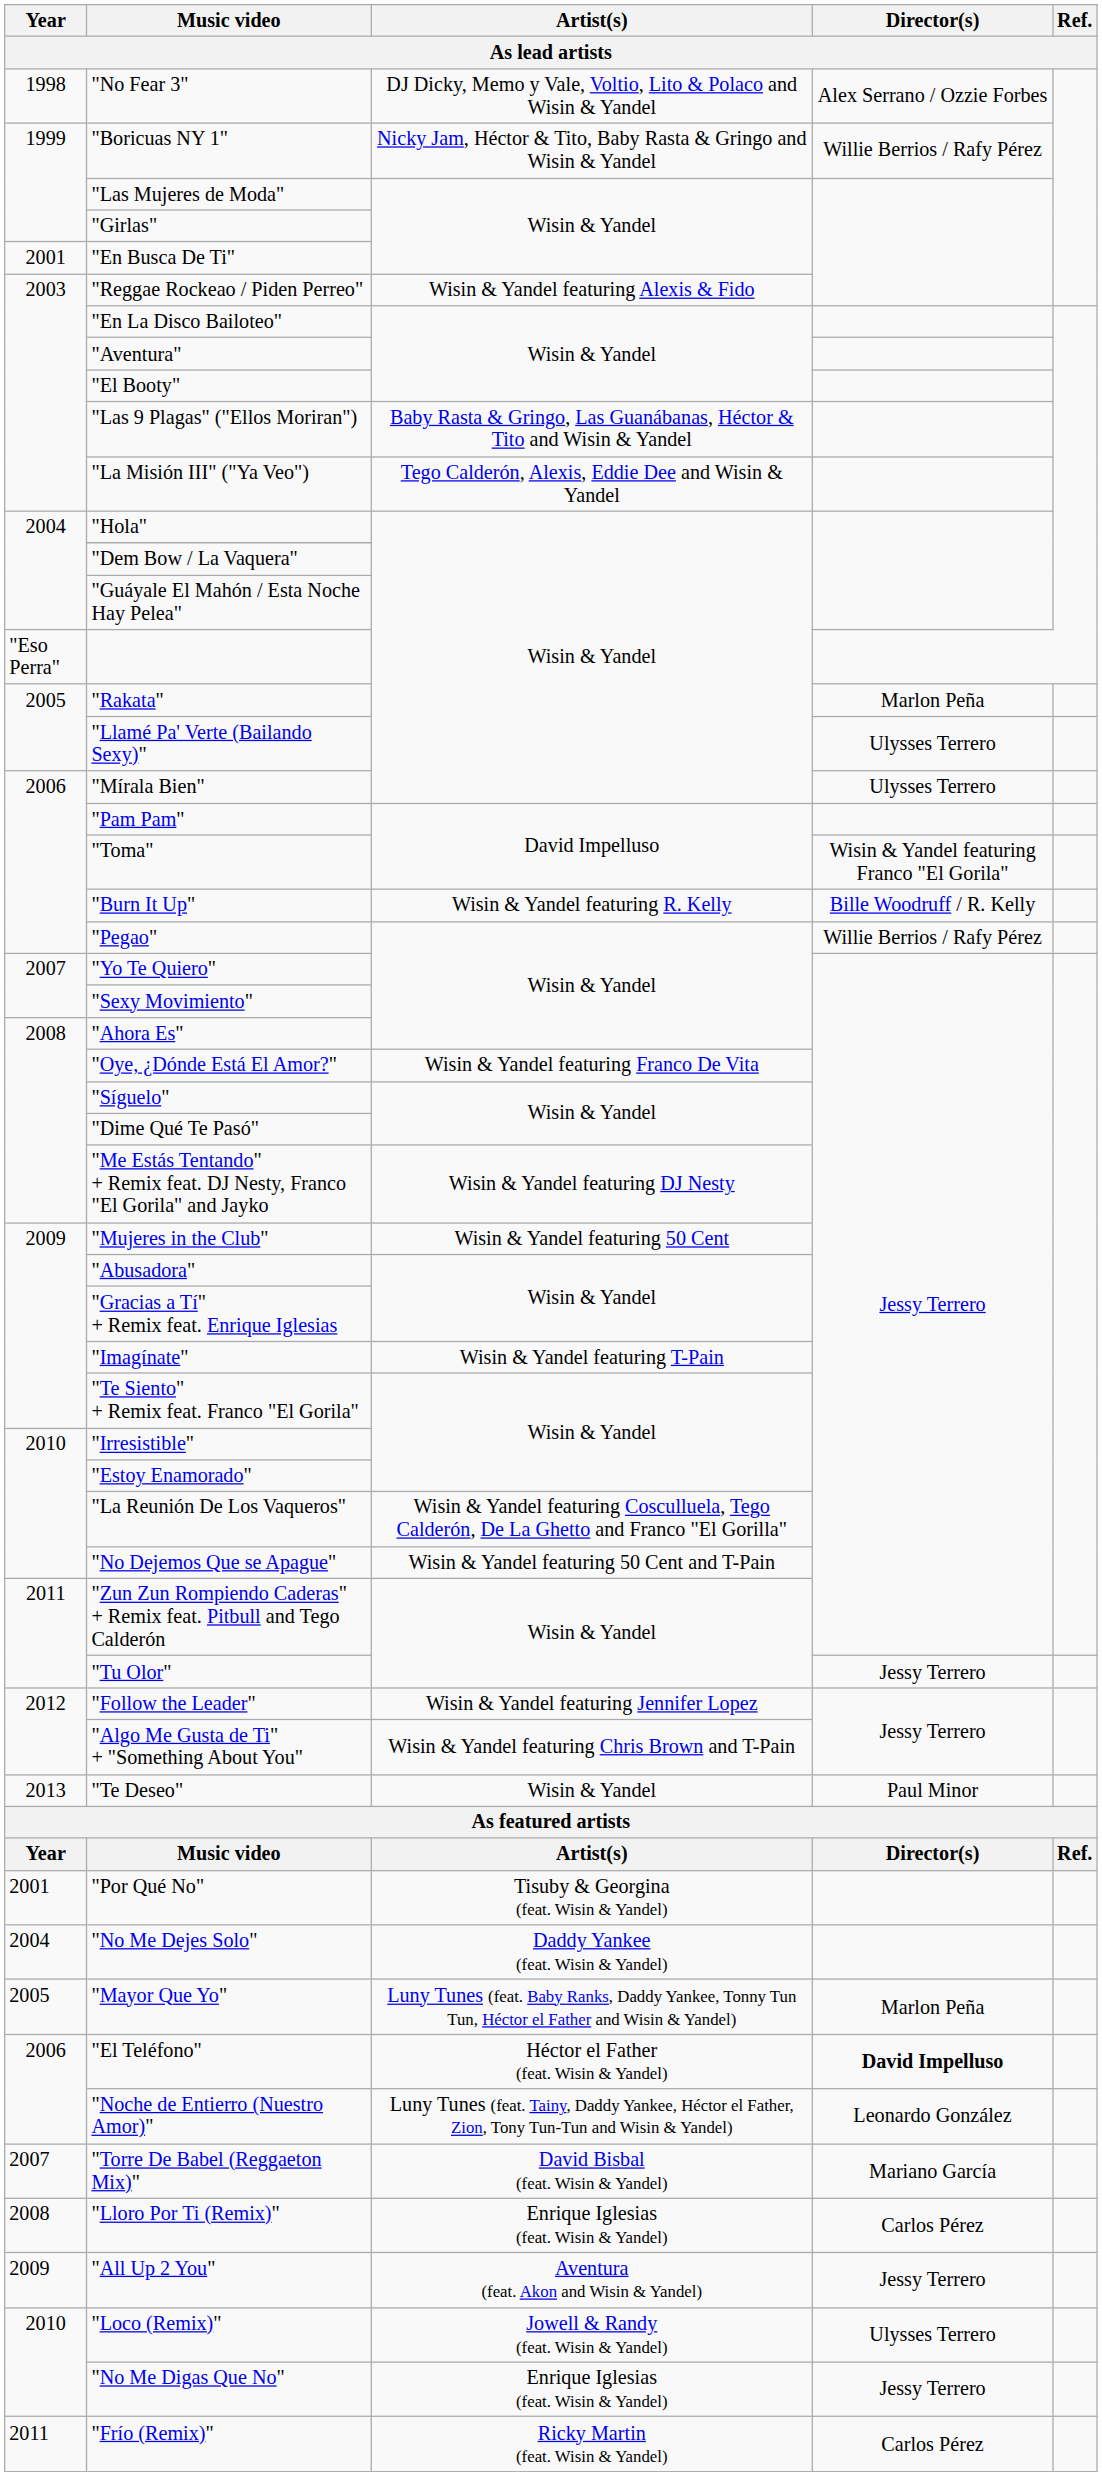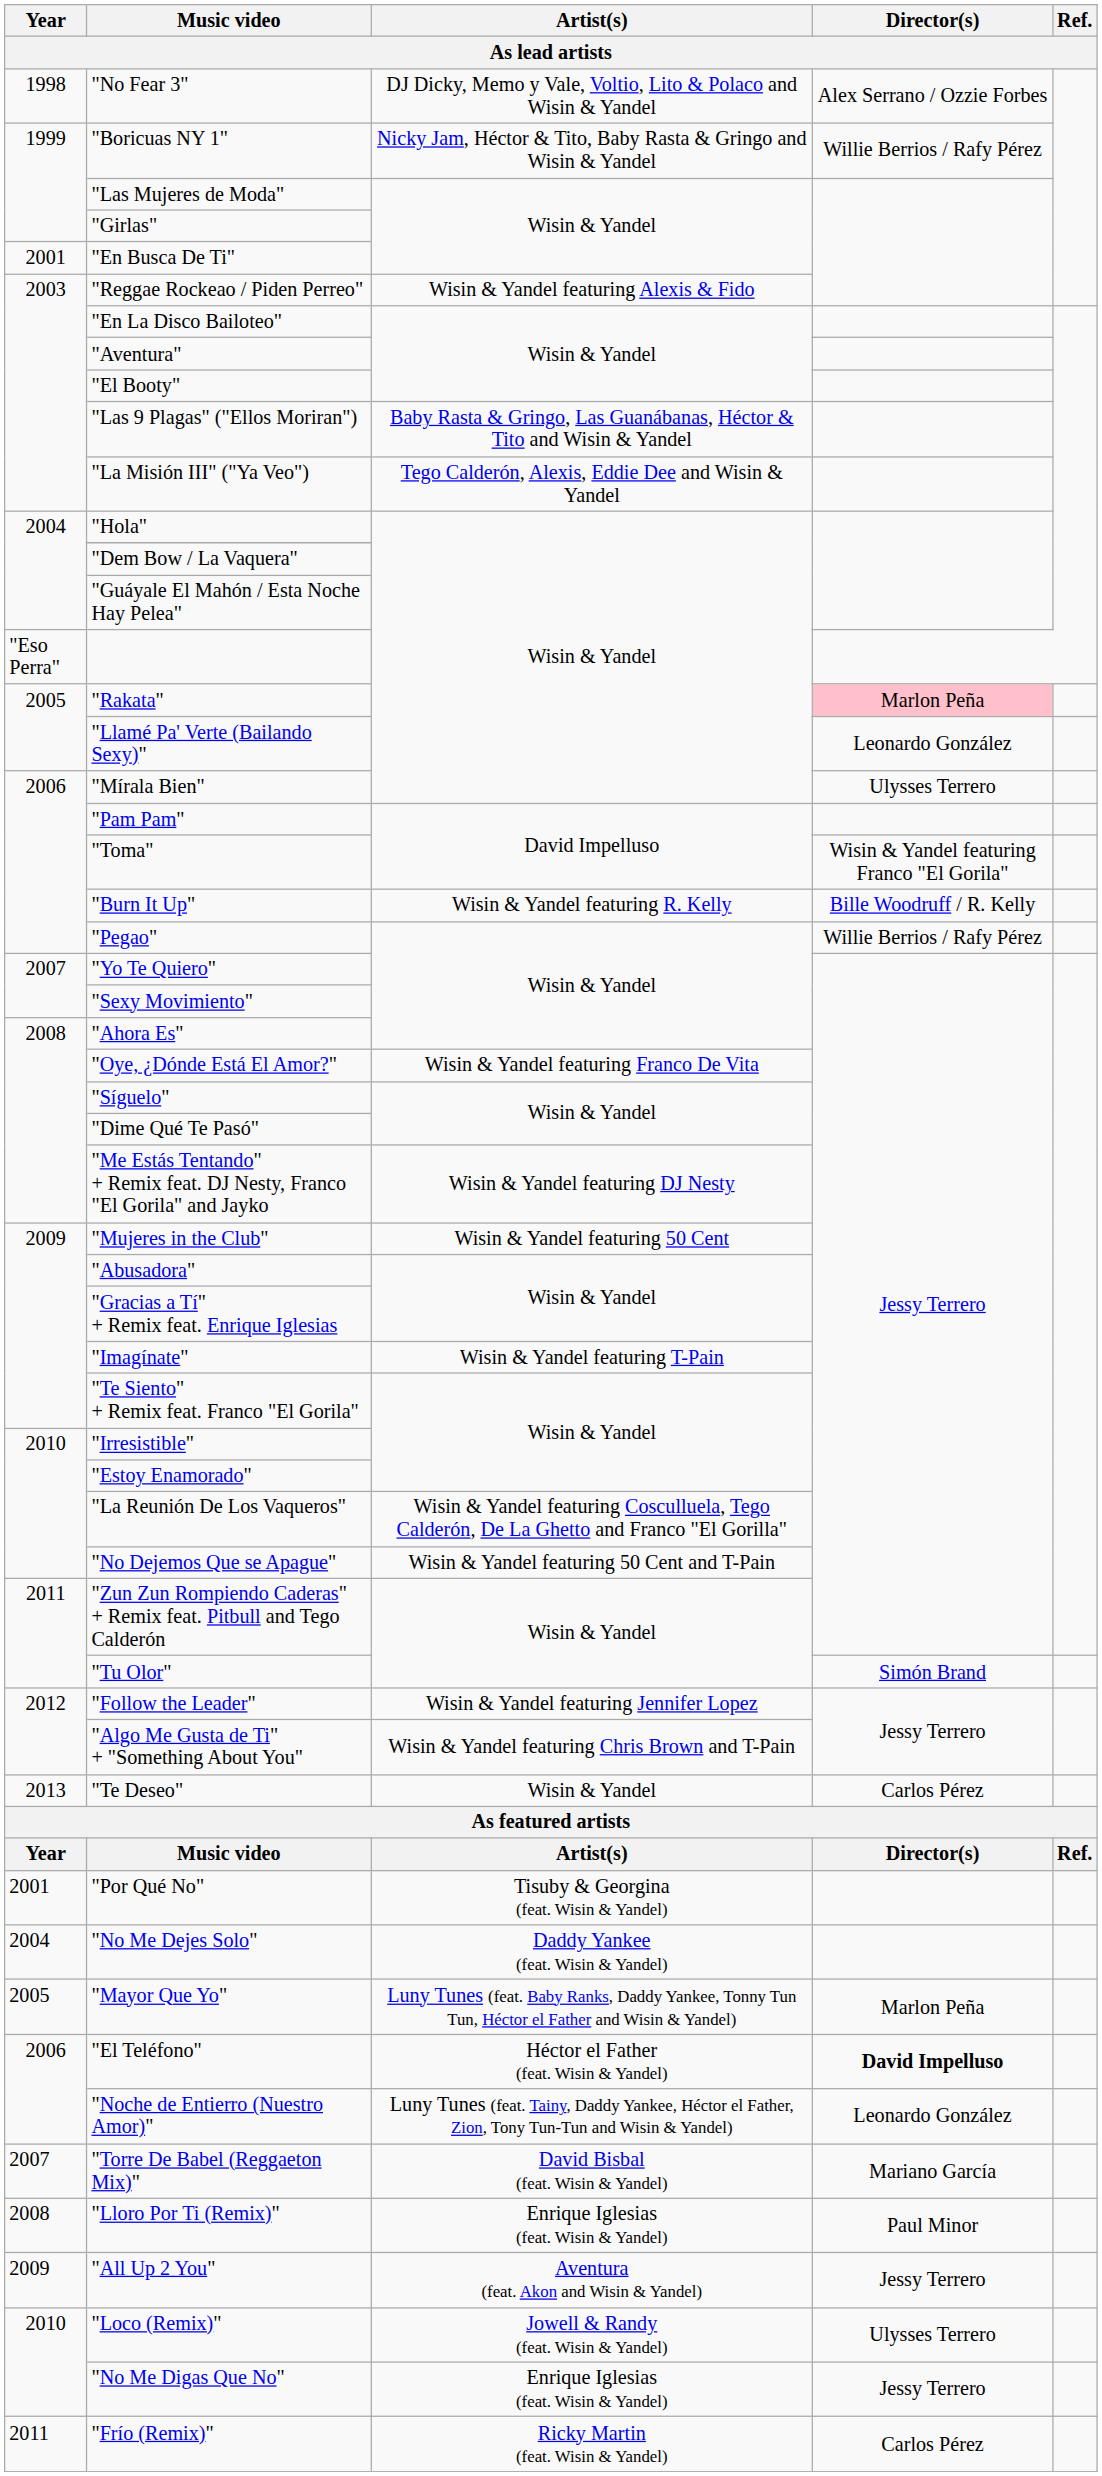(933, 700) no background -> (933, 700) pink background
(933, 743) Ulysses Terrero -> (933, 743) Leonardo González
(933, 1671) Jessy Terrero -> (933, 1671) Simón Brand
(933, 1790) Paul Minor -> (933, 1790) Carlos Pérez
(933, 2225) Carlos Pérez -> (933, 2225) Paul Minor
